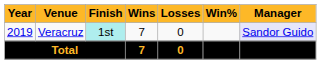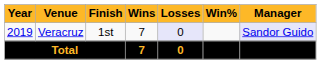(106, 31) paleturquoise background -> (106, 31) no background
(181, 31) no background -> (181, 31) lavender background
